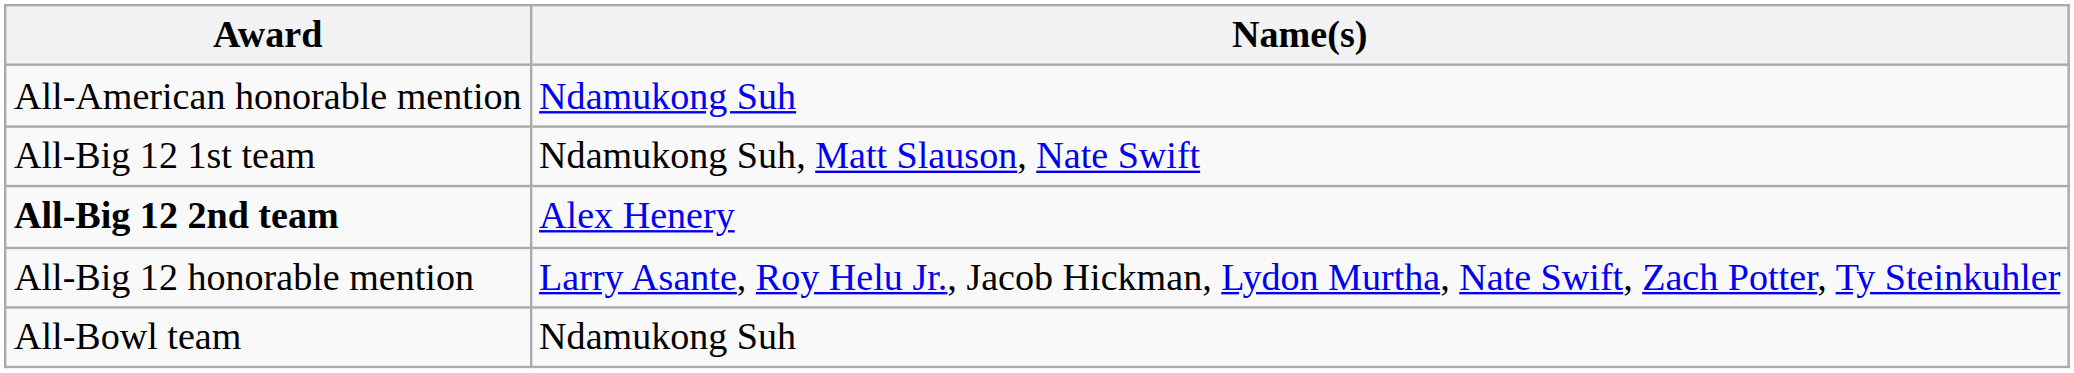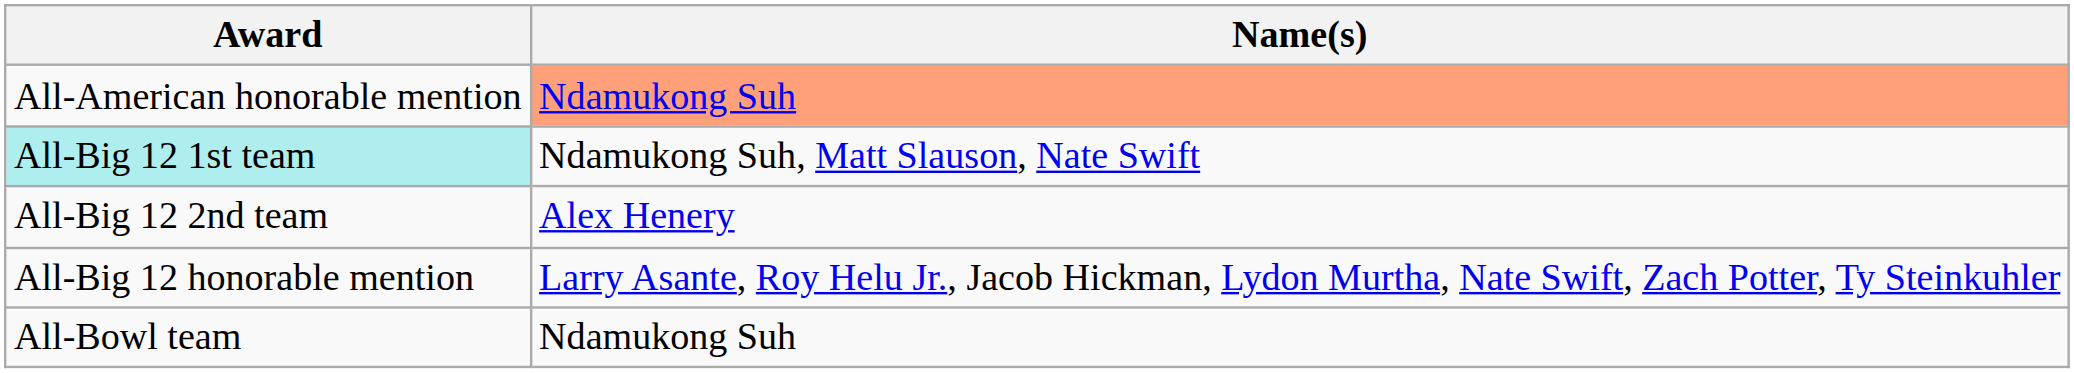(668, 95) no background -> (668, 95) lightsalmon background
(165, 155) no background -> (165, 155) paleturquoise background
(176, 215) bold -> (171, 215) normal
